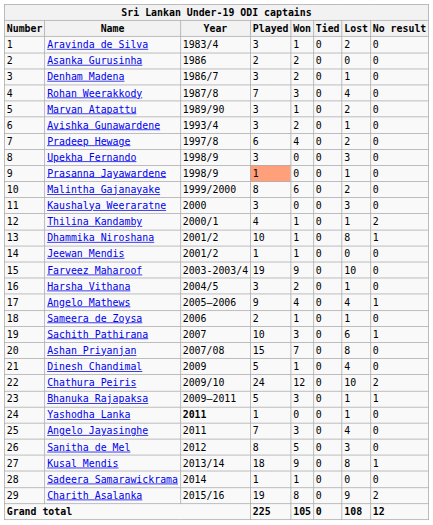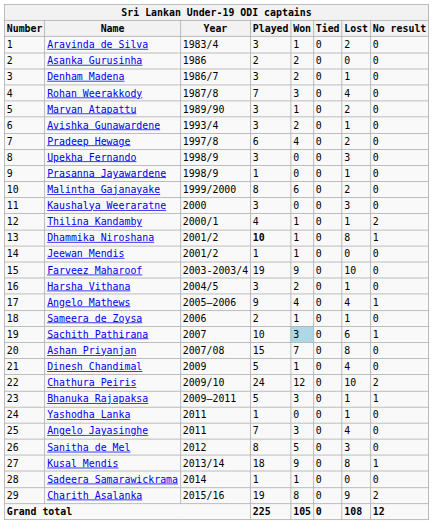(256, 173) lightsalmon background -> (256, 173) no background
(259, 238) normal -> (259, 238) bold
(296, 334) no background -> (296, 334) lightblue background
(195, 415) bold -> (195, 415) normal
